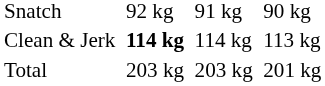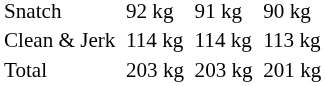(155, 40) bold -> (155, 40) normal
